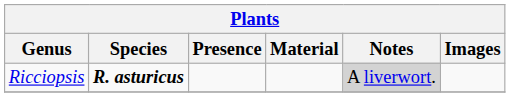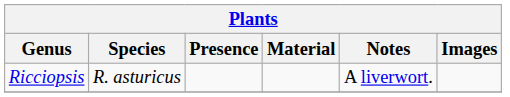(138, 77) bold -> (137, 77) normal
(391, 77) lightgrey background -> (388, 77) no background
